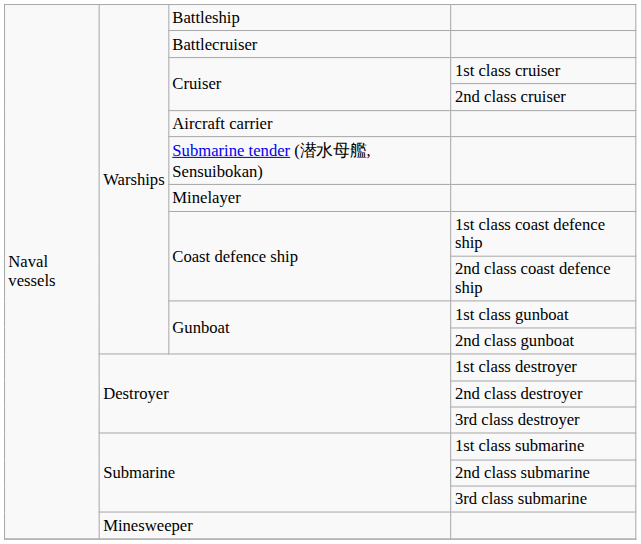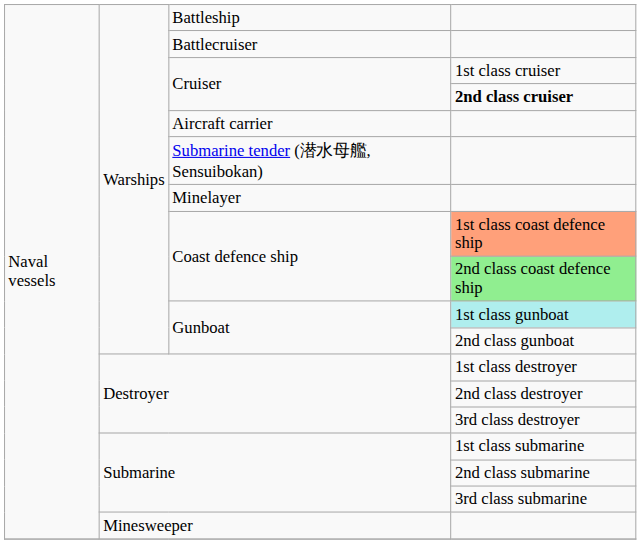(510, 96) normal -> (514, 96) bold
(530, 233) no background -> (530, 233) lightsalmon background
(533, 278) no background -> (533, 278) lightgreen background
(512, 314) no background -> (512, 314) paleturquoise background
